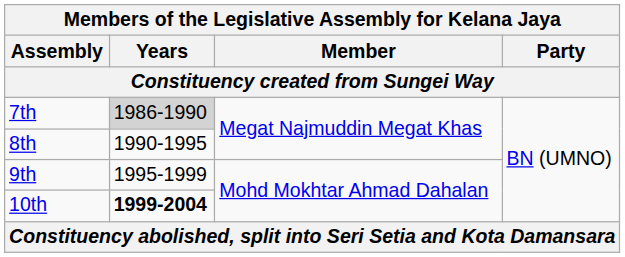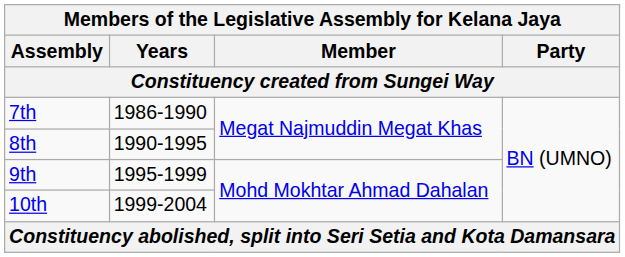(160, 112) lightgrey background -> (160, 112) no background
(160, 205) bold -> (160, 205) normal
